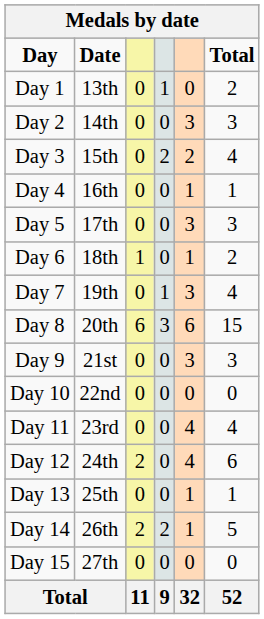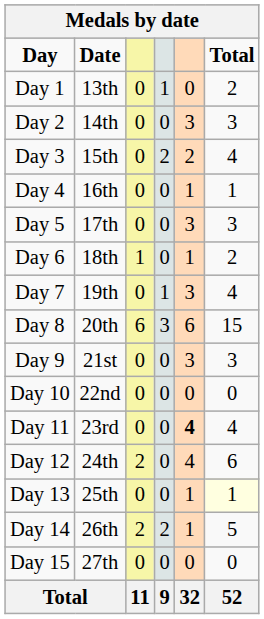(190, 427) normal -> (190, 427) bold
(232, 495) no background -> (232, 495) lightyellow background
